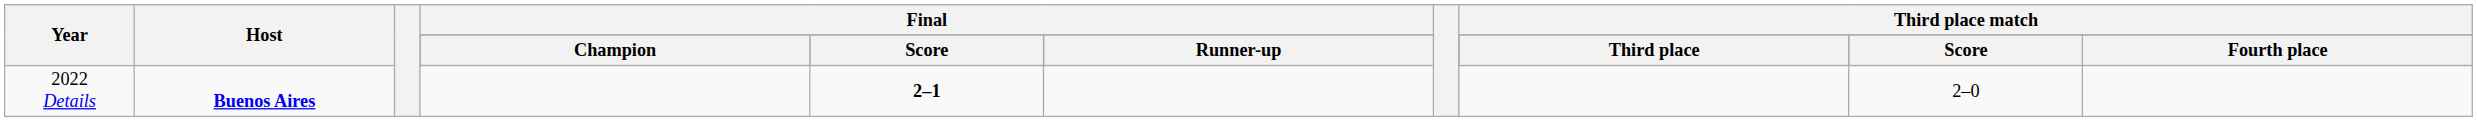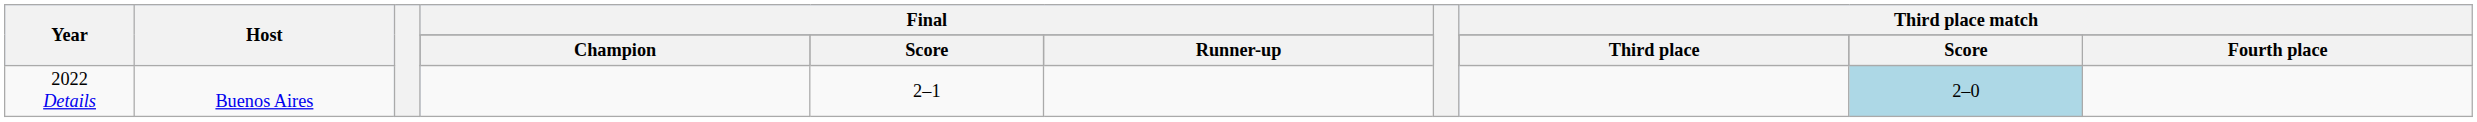(264, 101) bold -> (264, 101) normal
(927, 91) bold -> (927, 91) normal
(1966, 91) no background -> (1966, 91) lightblue background
